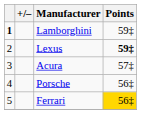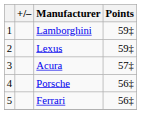(9, 31) bold -> (9, 31) normal
(126, 48) bold -> (126, 48) normal
(126, 101) gold background -> (126, 101) no background
